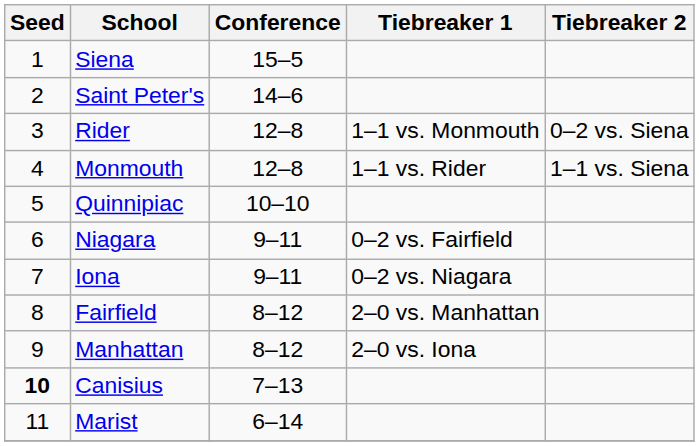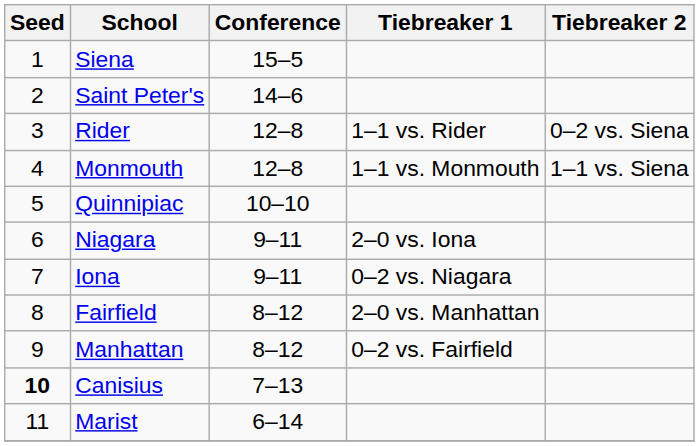(445, 131) 1–1 vs. Monmouth -> (419, 131) 1–1 vs. Rider
(419, 167) 1–1 vs. Rider -> (445, 167) 1–1 vs. Monmouth
(432, 240) 0–2 vs. Fairfield -> (414, 240) 2–0 vs. Iona
(414, 349) 2–0 vs. Iona -> (432, 349) 0–2 vs. Fairfield
